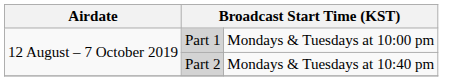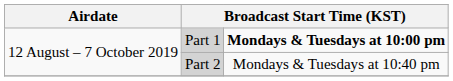(331, 40) normal -> (336, 40) bold
